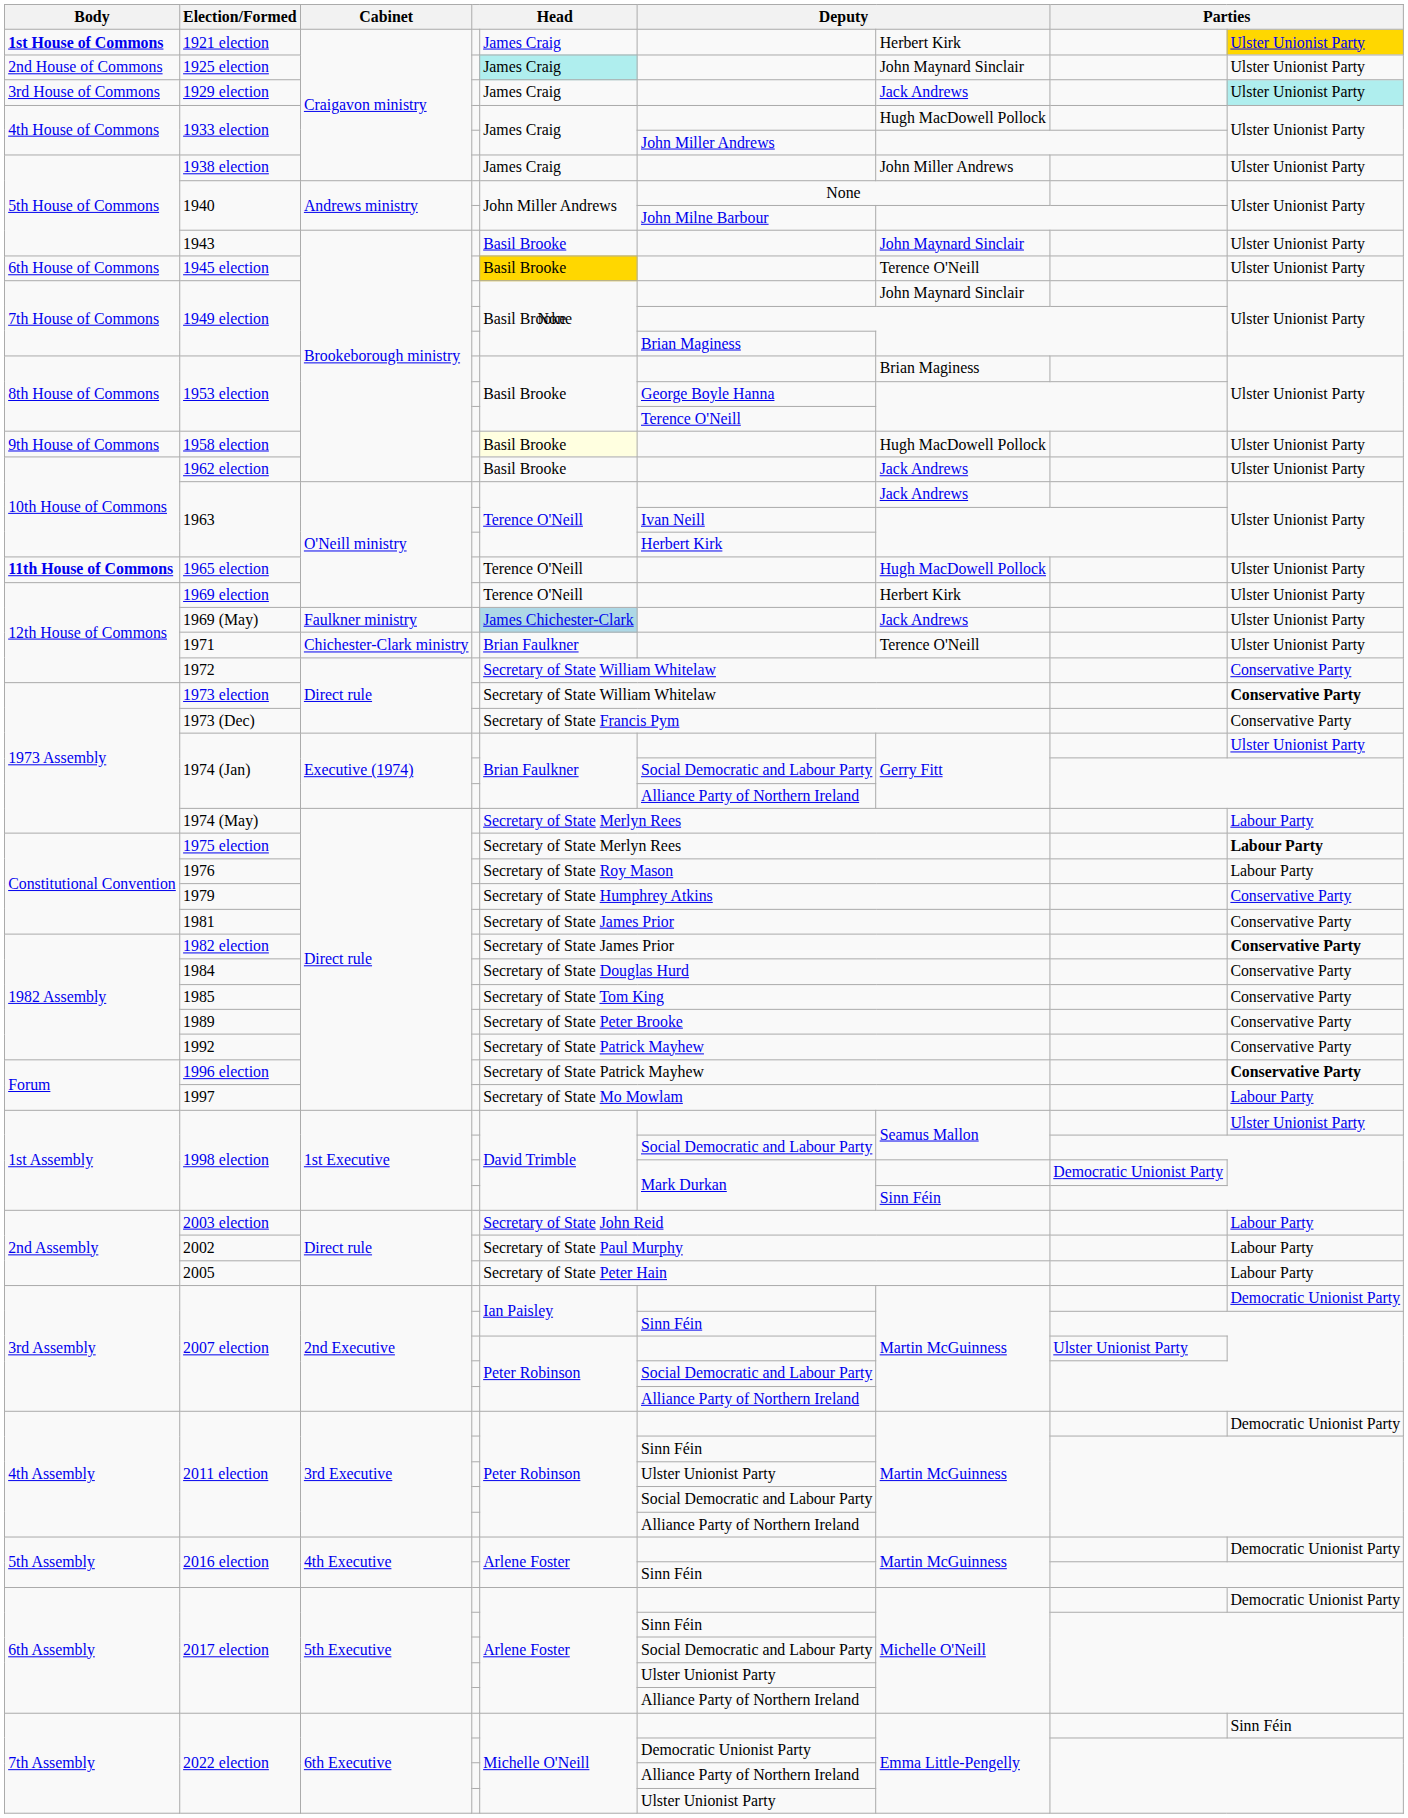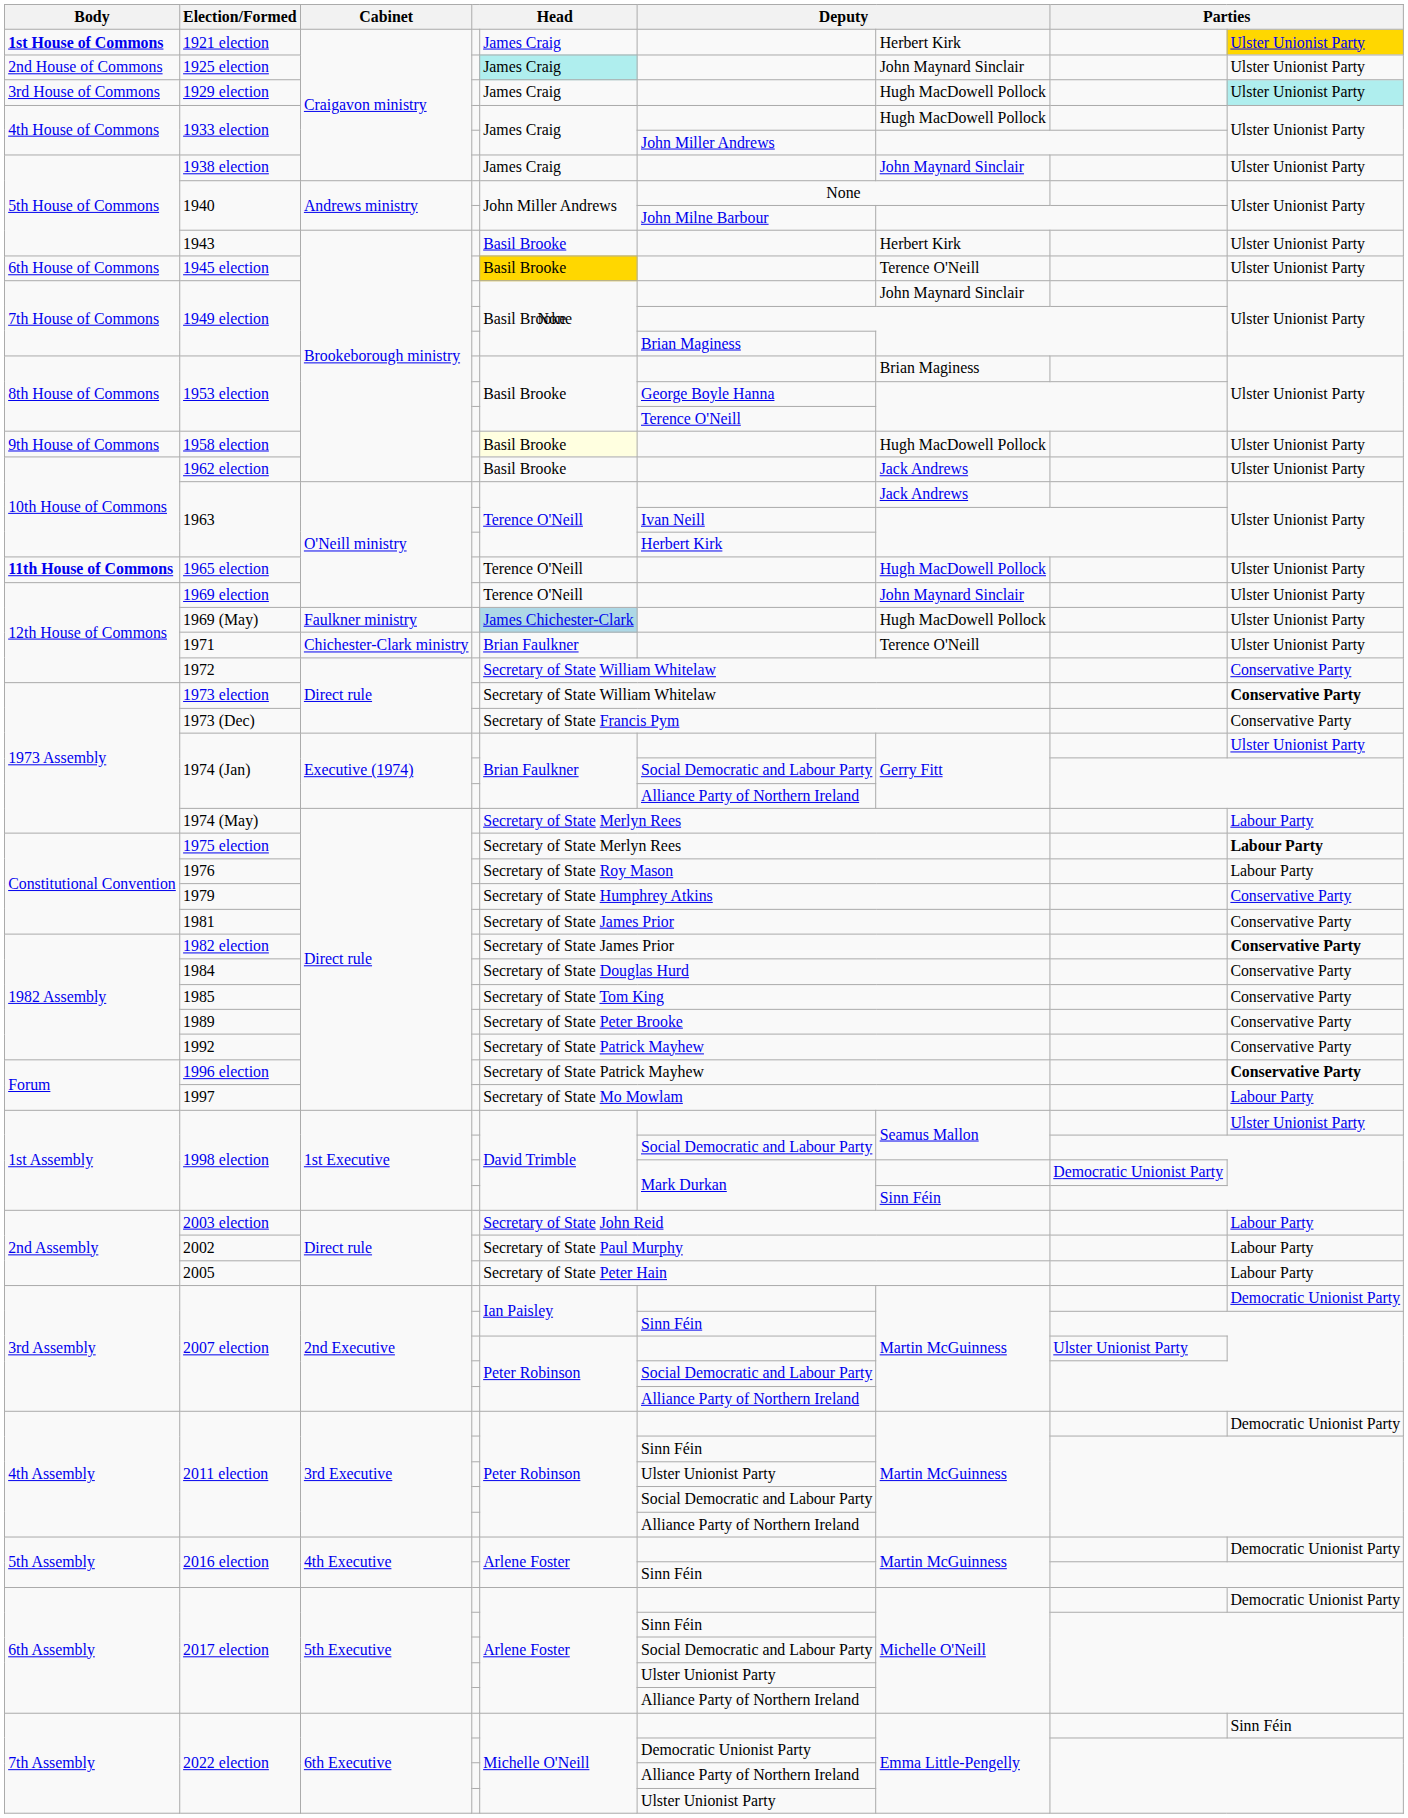(924, 92) Jack Andrews -> (963, 92) Hugh MacDowell Pollock
(947, 167) John Miller Andrews -> (952, 167) John Maynard Sinclair
(952, 243) John Maynard Sinclair -> (920, 243) Herbert Kirk
(920, 594) Herbert Kirk -> (952, 594) John Maynard Sinclair
(924, 619) Jack Andrews -> (963, 619) Hugh MacDowell Pollock
